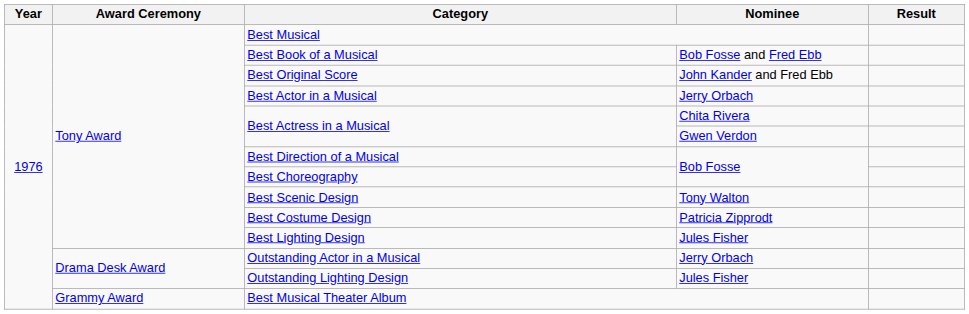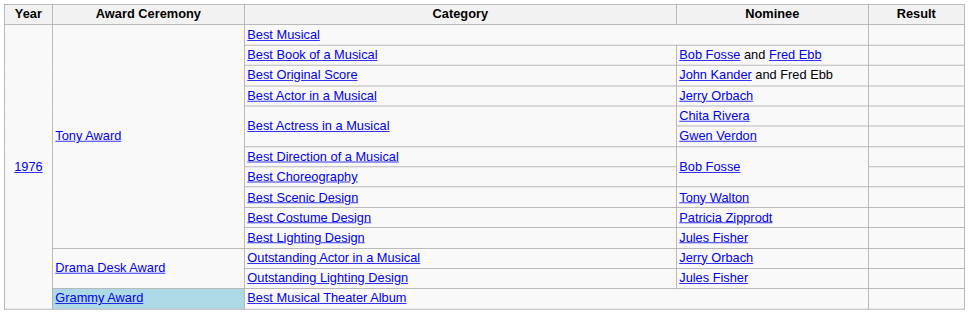(99, 298) no background -> (99, 298) lightblue background
